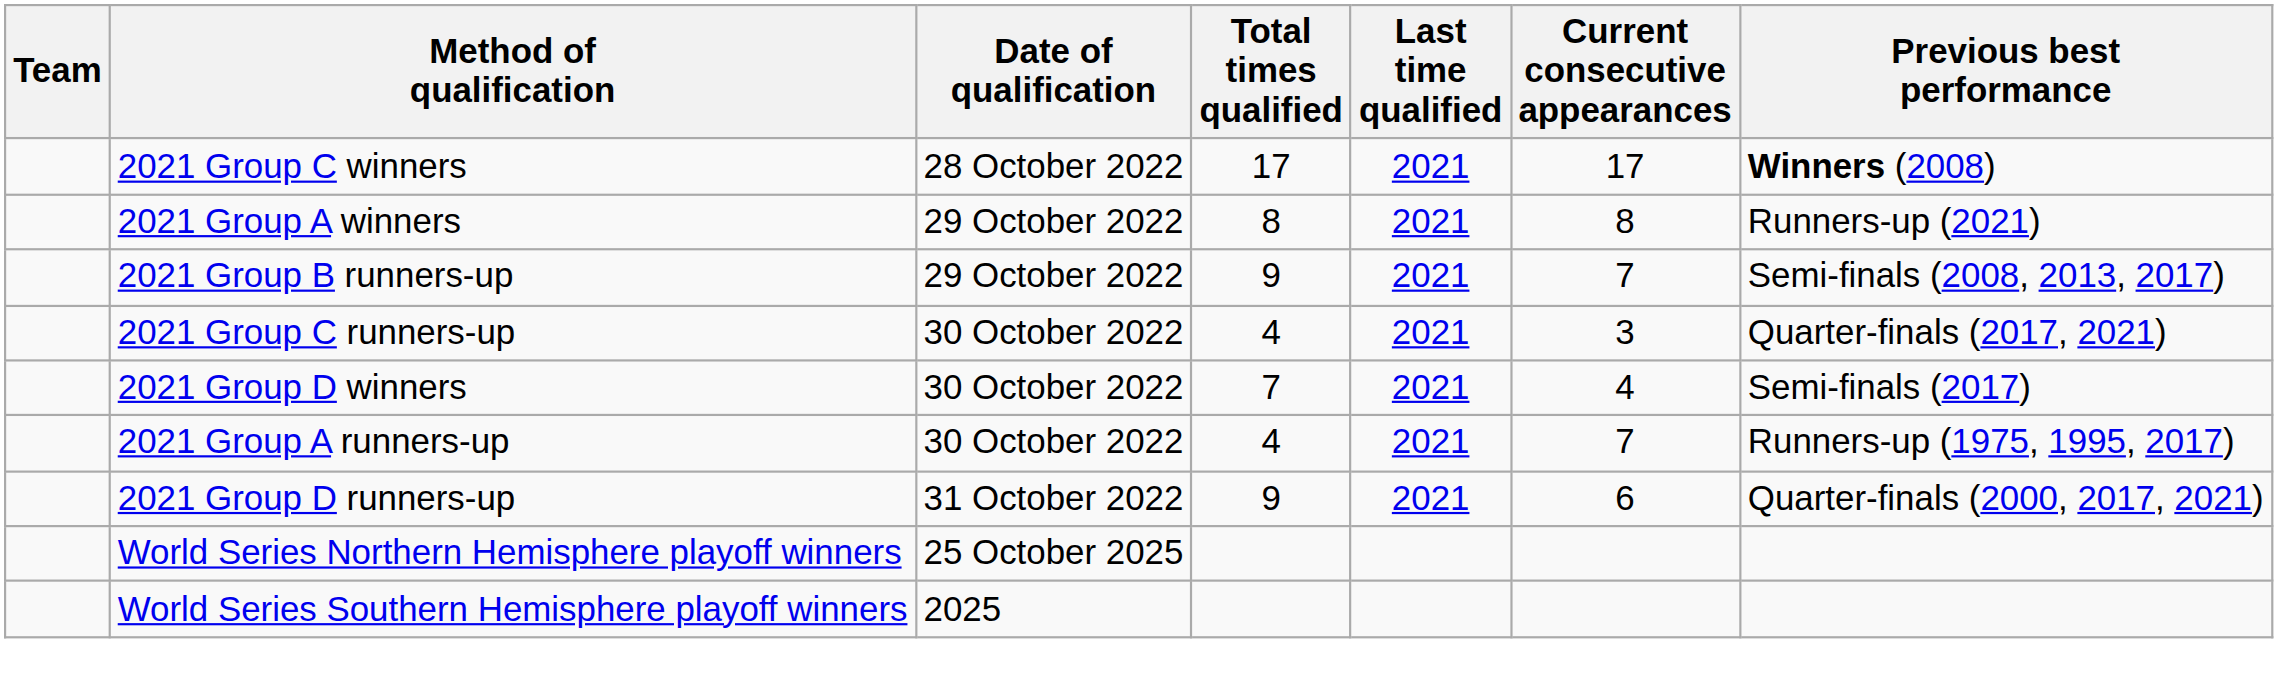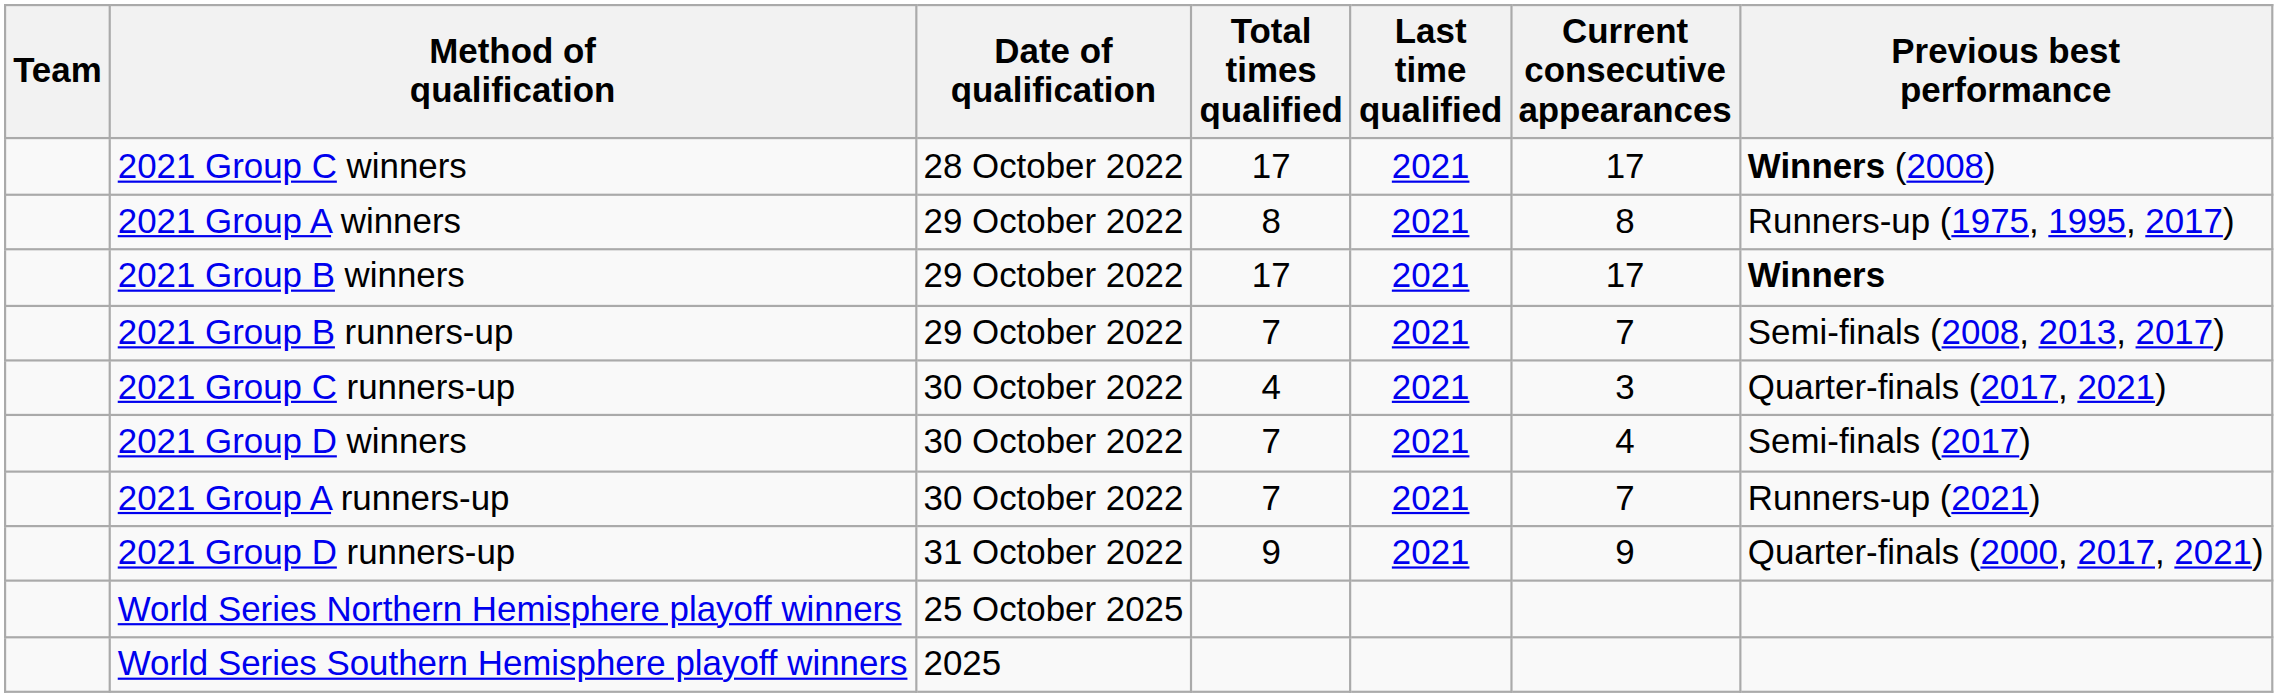(1894, 221) Runners-up (2021) -> (1991, 221) Runners-up (1975, 1995, 2017)
+ row: (291, 276)
(1271, 276) 9 -> (1271, 331) 7
(1271, 442) 4 -> (1271, 497) 7
(1991, 442) Runners-up (1975, 1995, 2017) -> (1894, 497) Runners-up (2021)
(1625, 497) 6 -> (1625, 553) 9
